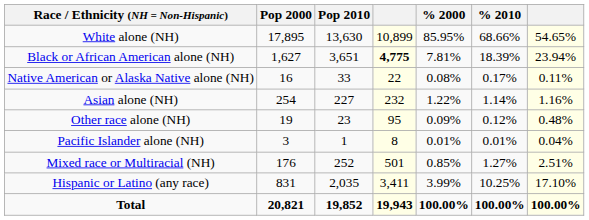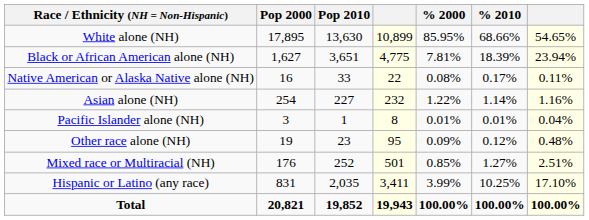(394, 57) bold -> (394, 57) normal
rows swapped: (131, 141) <-> (131, 120)
